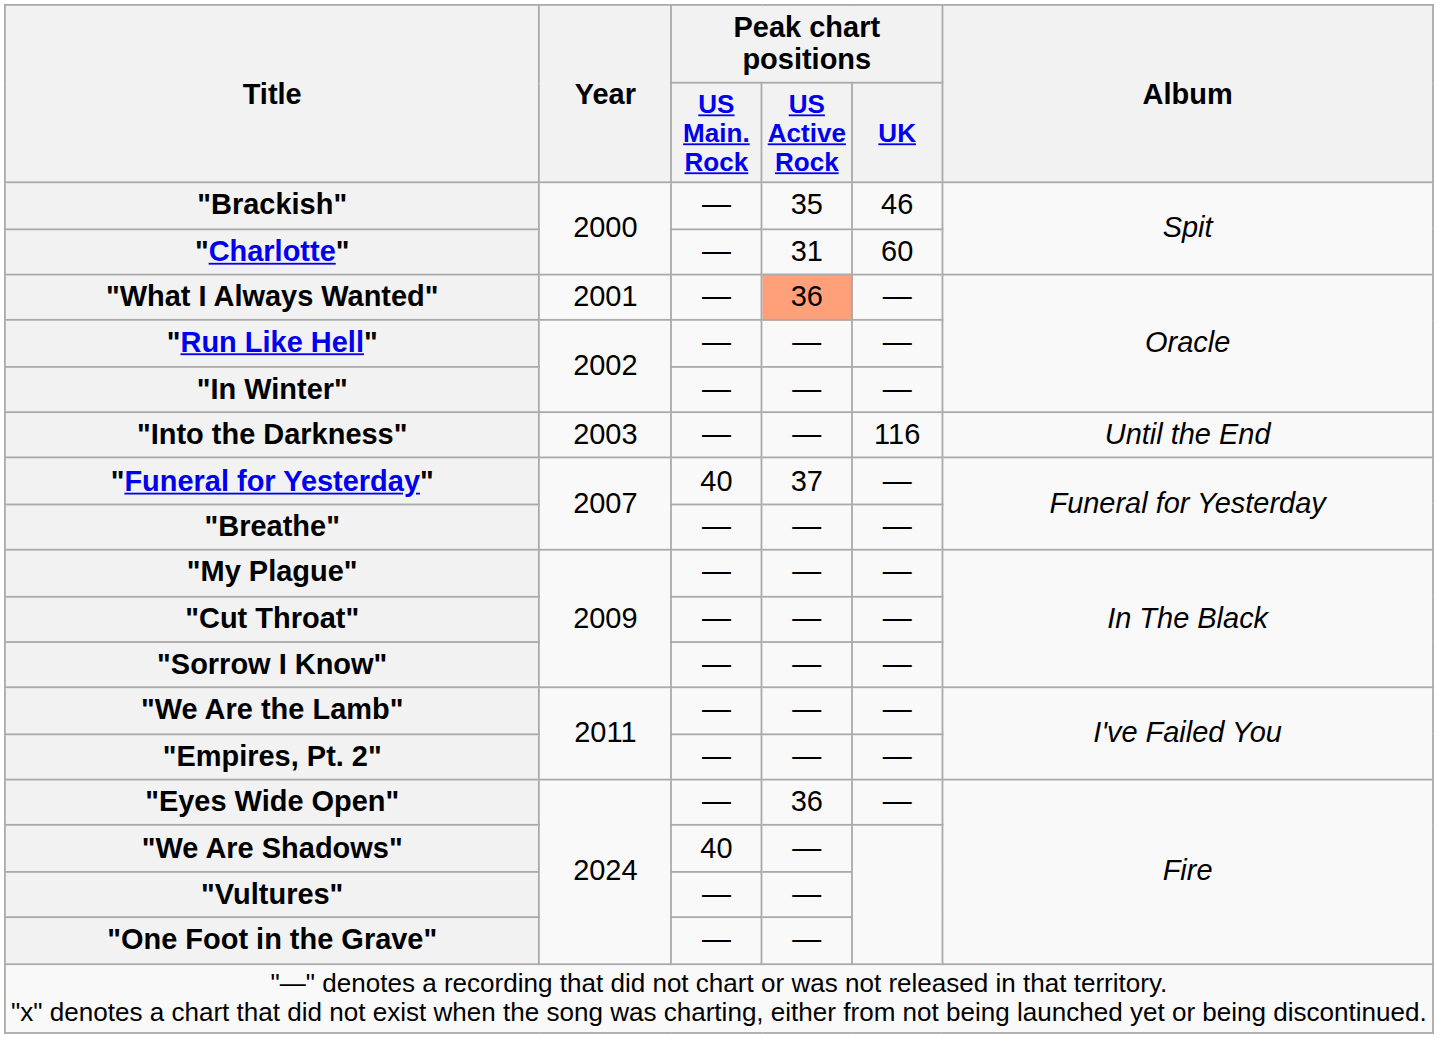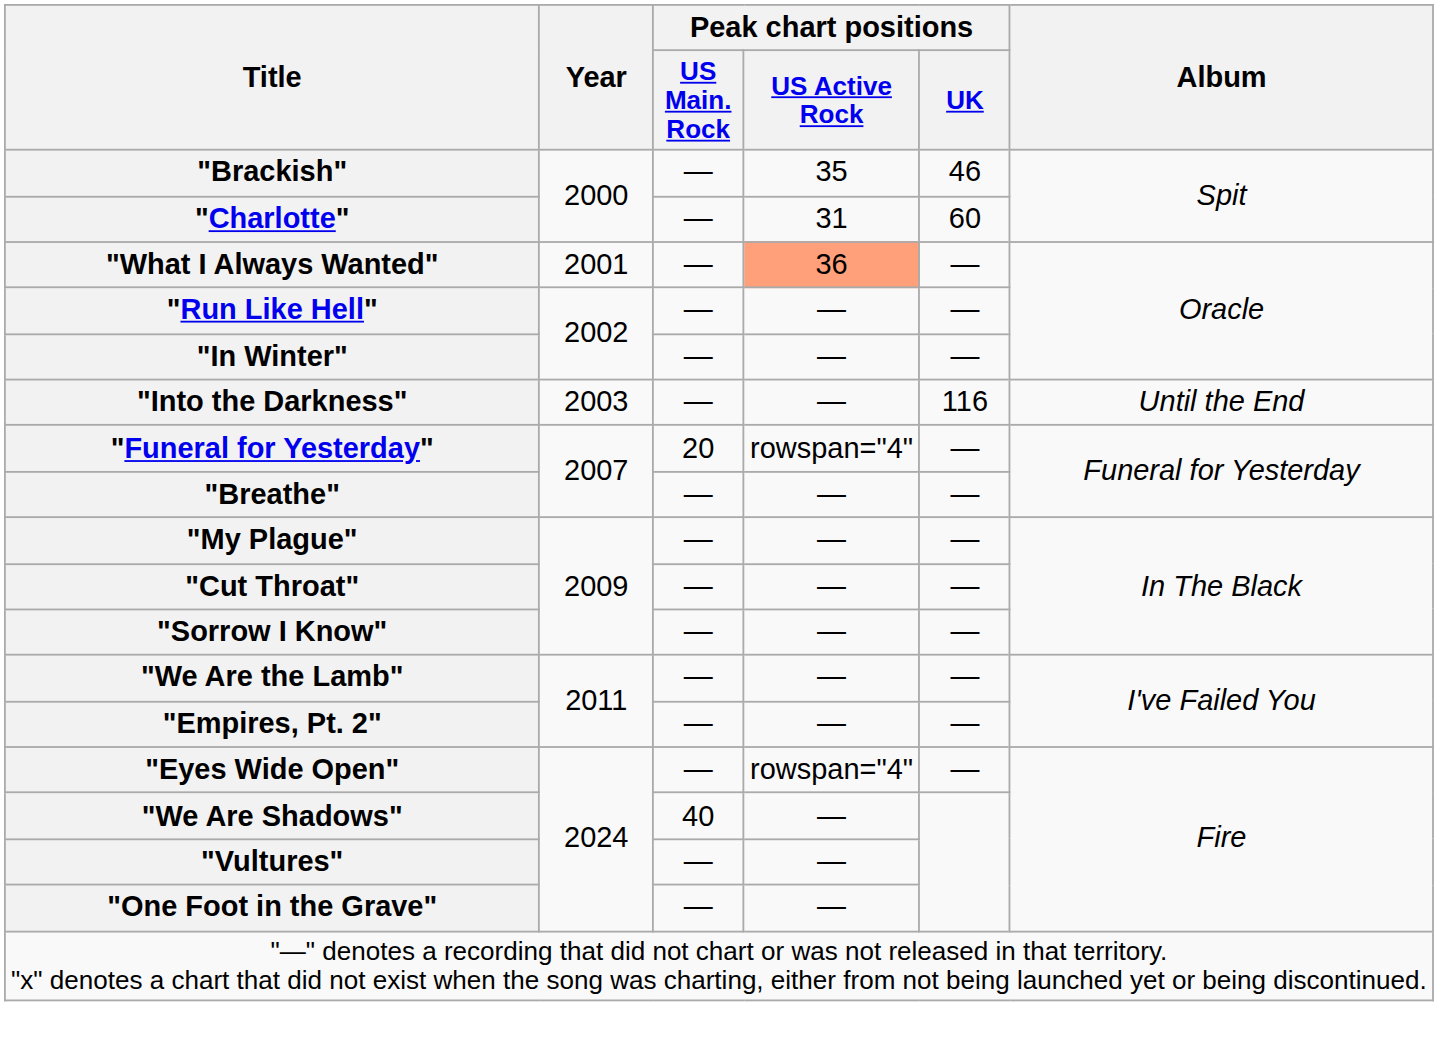(716, 480) 40 -> (698, 448) 20
(807, 480) 37 -> (832, 448) rowspan="4"
(807, 802) 36 -> (832, 769) rowspan="4"
